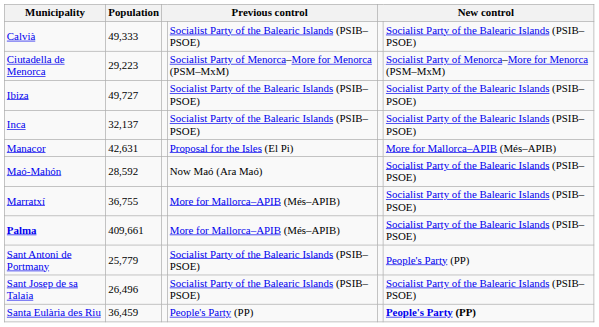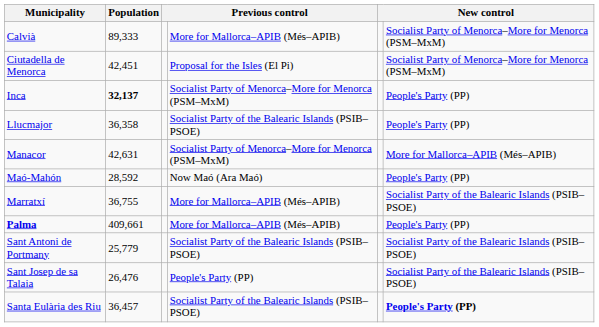(123, 36) 49,333 -> (123, 36) 89,333
(269, 36) Socialist Party of the Balearic Islands (PSIB–PSOE) -> (255, 36) More for Mallorca–APIB (Més–APIB)
(485, 36) Socialist Party of the Balearic Islands (PSIB–PSOE) -> (487, 36) Socialist Party of Menorca–More for Menorca (PSM–MxM)
(123, 65) 29,223 -> (123, 65) 42,451
(271, 65) Socialist Party of Menorca–More for Menorca (PSM–MxM) -> (232, 65) Proposal for the Isles (El Pi)
- row: (18, 95)
(123, 124) normal -> (123, 95) bold
(269, 124) Socialist Party of the Balearic Islands (PSIB–PSOE) -> (271, 95) Socialist Party of Menorca–More for Menorca (PSM–MxM)
(485, 124) Socialist Party of the Balearic Islands (PSIB–PSOE) -> (428, 95) People's Party (PP)
+ row: (30, 124)
(232, 148) Proposal for the Isles (El Pi) -> (271, 154) Socialist Party of Menorca–More for Menorca (PSM–MxM)
(485, 171) Socialist Party of the Balearic Islands (PSIB–PSOE) -> (428, 177) People's Party (PP)
(485, 230) Socialist Party of the Balearic Islands (PSIB–PSOE) -> (428, 224) People's Party (PP)
(428, 260) People's Party (PP) -> (485, 247) Socialist Party of the Balearic Islands (PSIB–PSOE)
(123, 289) 26,496 -> (123, 277) 26,476
(269, 289) Socialist Party of the Balearic Islands (PSIB–PSOE) -> (212, 277) People's Party (PP)
(123, 313) 36,459 -> (123, 306) 36,457
(212, 313) People's Party (PP) -> (269, 306) Socialist Party of the Balearic Islands (PSIB–PSOE)
